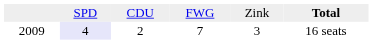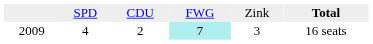(85, 30) lavender background -> (85, 30) no background
(200, 30) no background -> (200, 30) paleturquoise background
